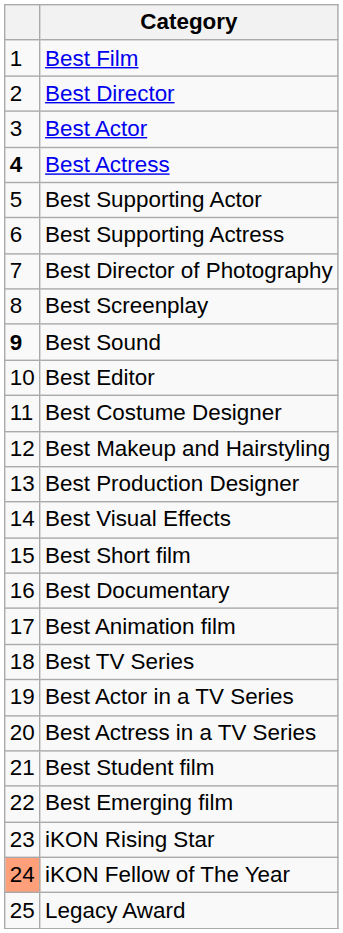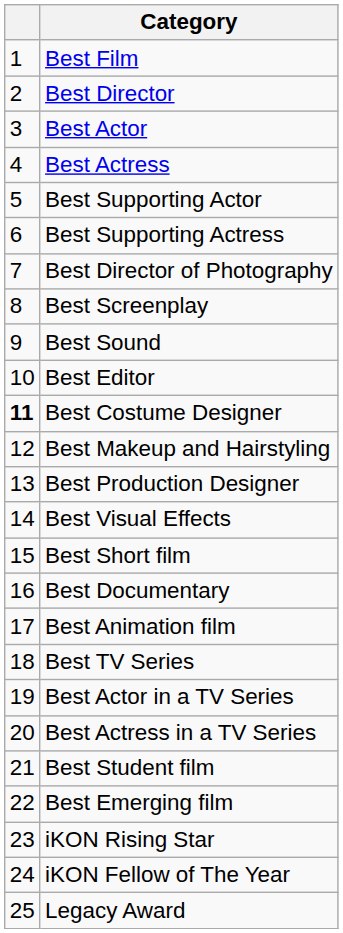(16, 164) bold -> (16, 164) normal
(16, 341) bold -> (16, 341) normal
(21, 413) normal -> (22, 413) bold
(22, 874) lightsalmon background -> (22, 874) no background
